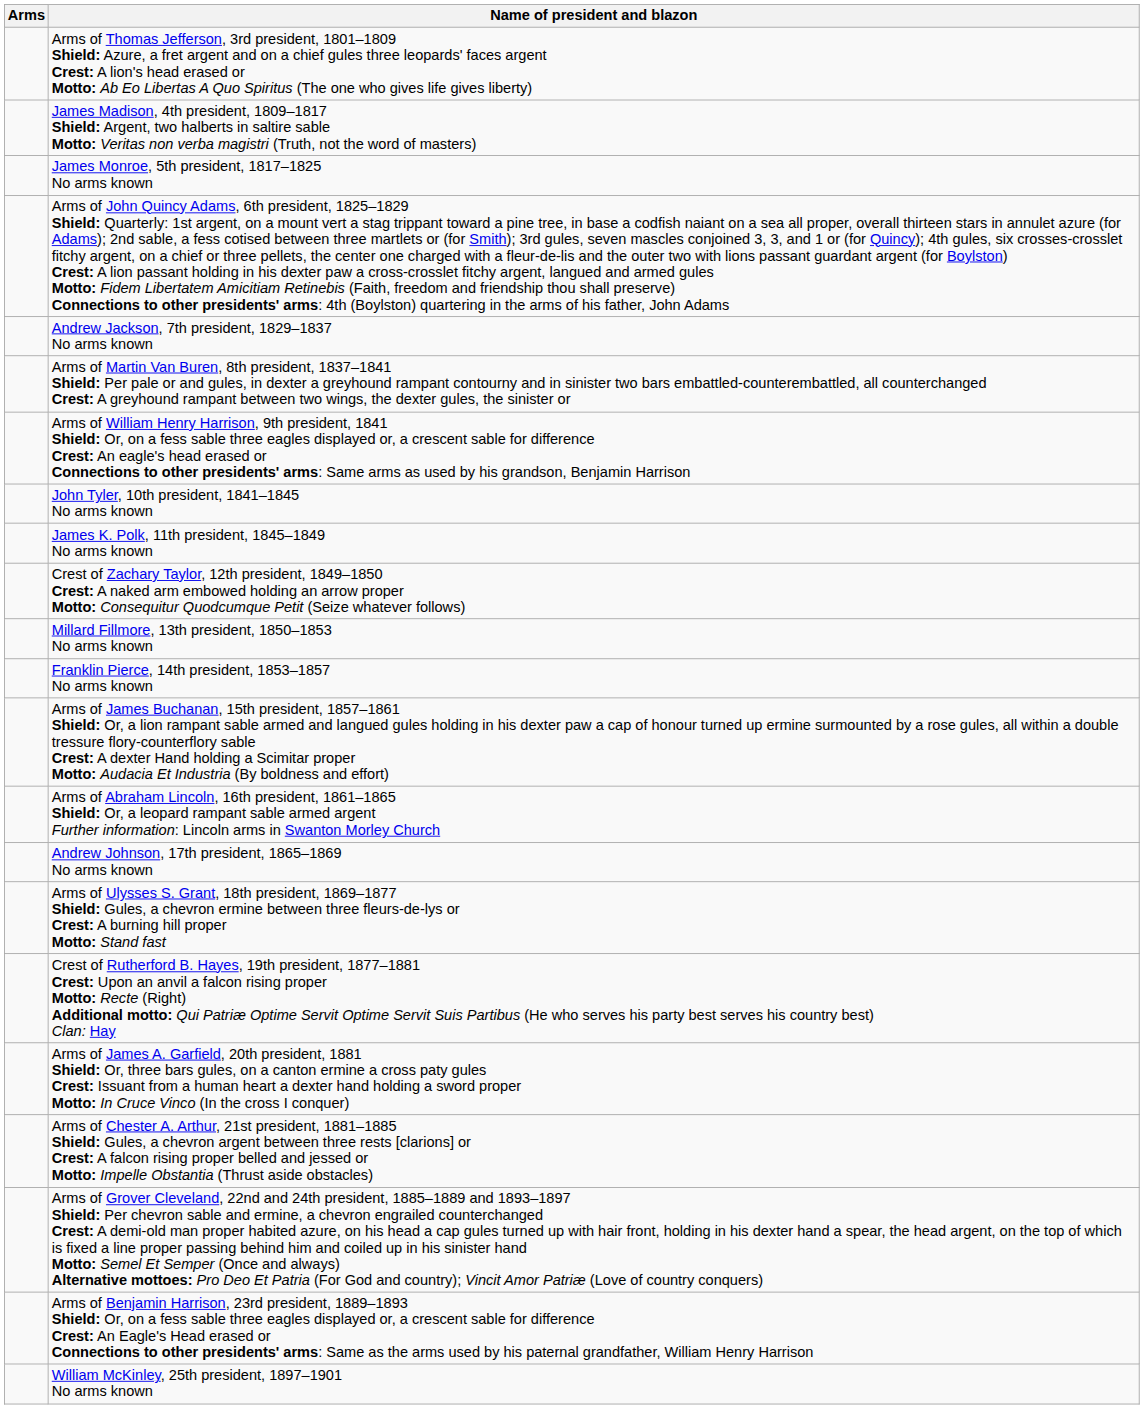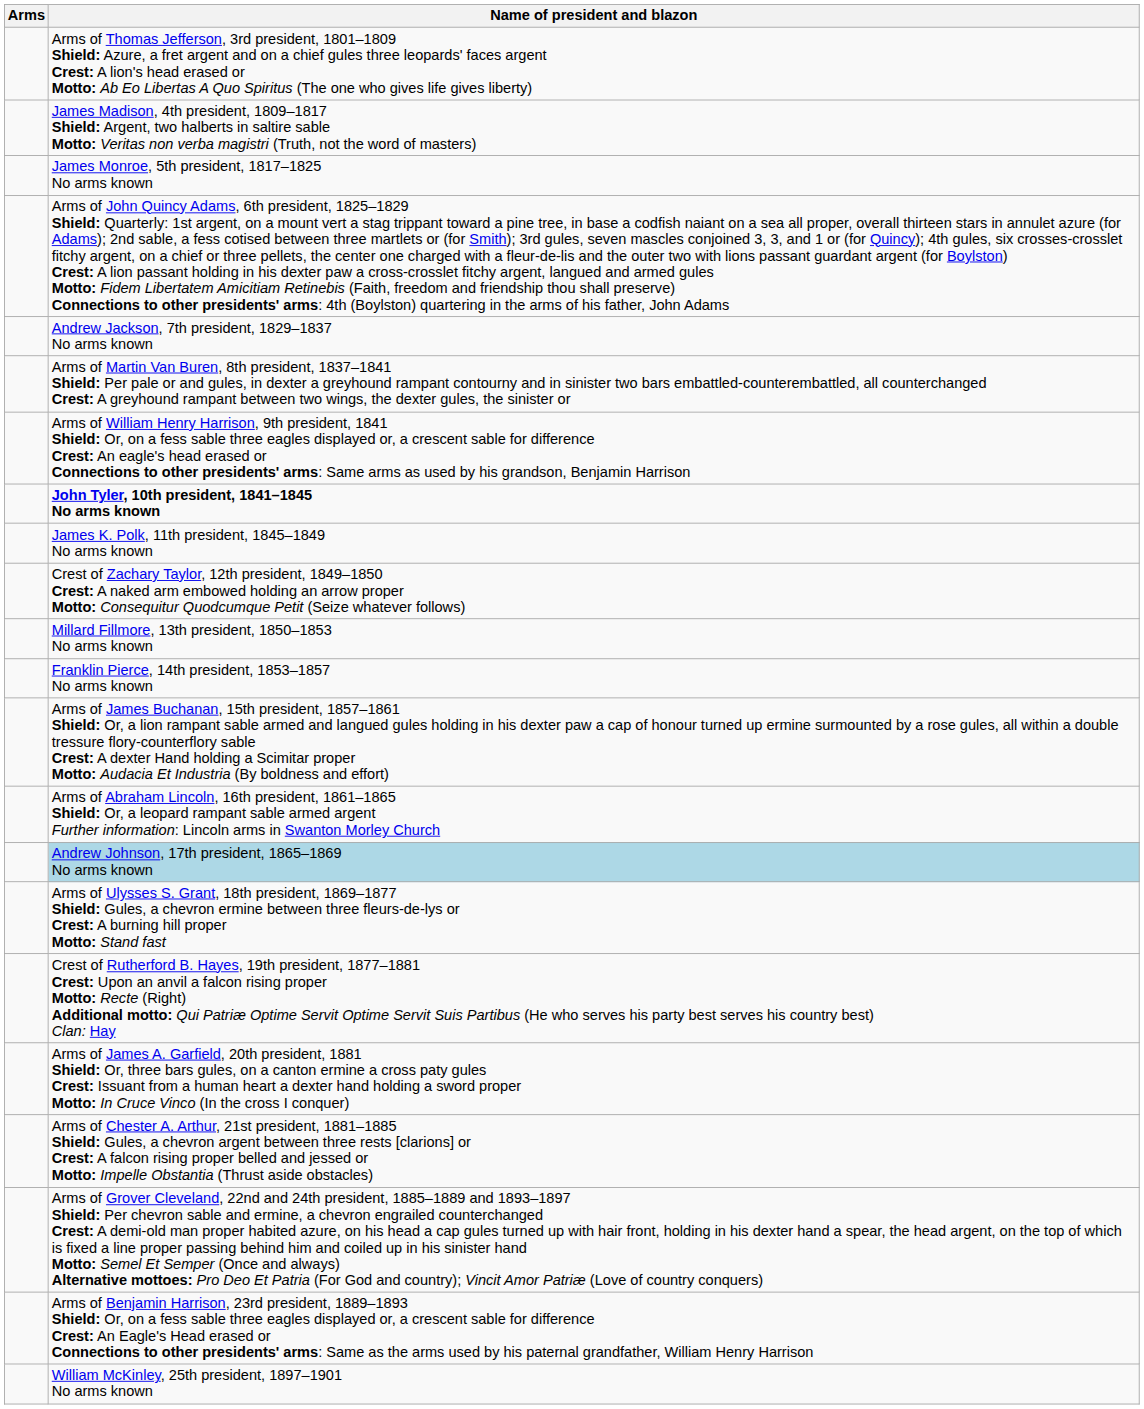(175, 503) normal -> (182, 503) bold
(197, 862) no background -> (197, 862) lightblue background
